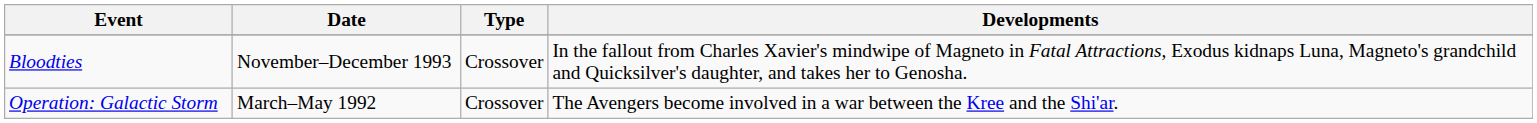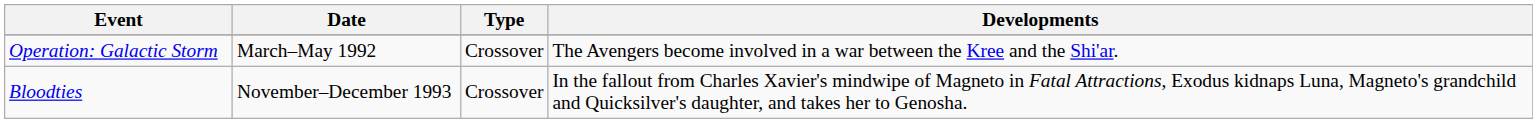rows swapped: (113, 103) <-> (46, 61)
